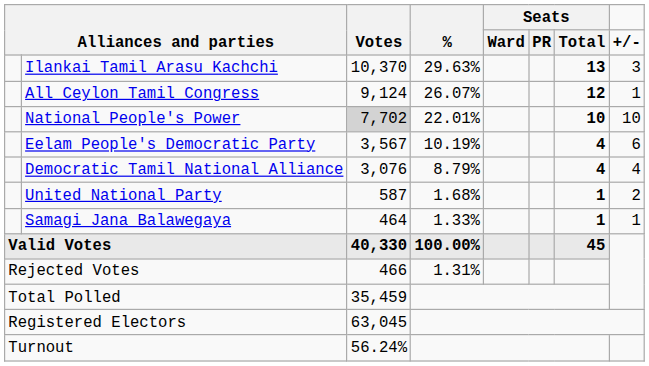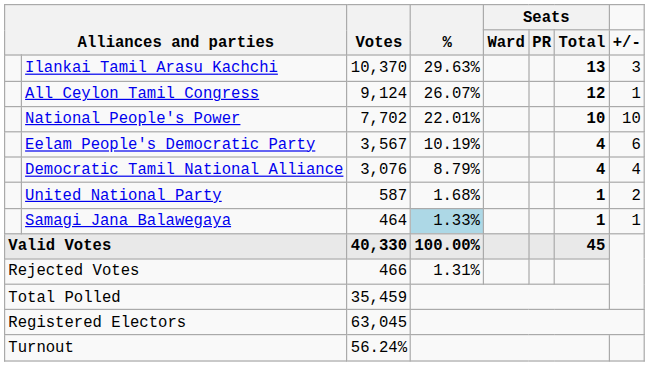(384, 119) lightgrey background -> (384, 119) no background
(457, 221) no background -> (457, 221) lightblue background
